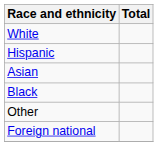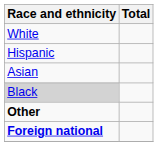(22, 92) no background -> (22, 92) lightgrey background
(23, 111) normal -> (24, 111) bold
(51, 131) normal -> (55, 131) bold
